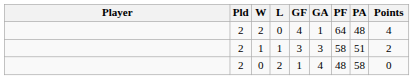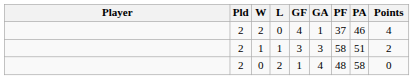(341, 30) 64 -> (341, 30) 37
(360, 30) 48 -> (360, 30) 46
